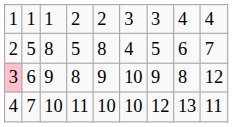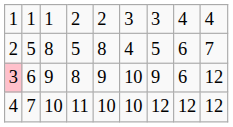(183, 77) 8 -> (183, 77) 6
(187, 106) 13 -> (187, 106) 12
(214, 106) 11 -> (214, 106) 12
